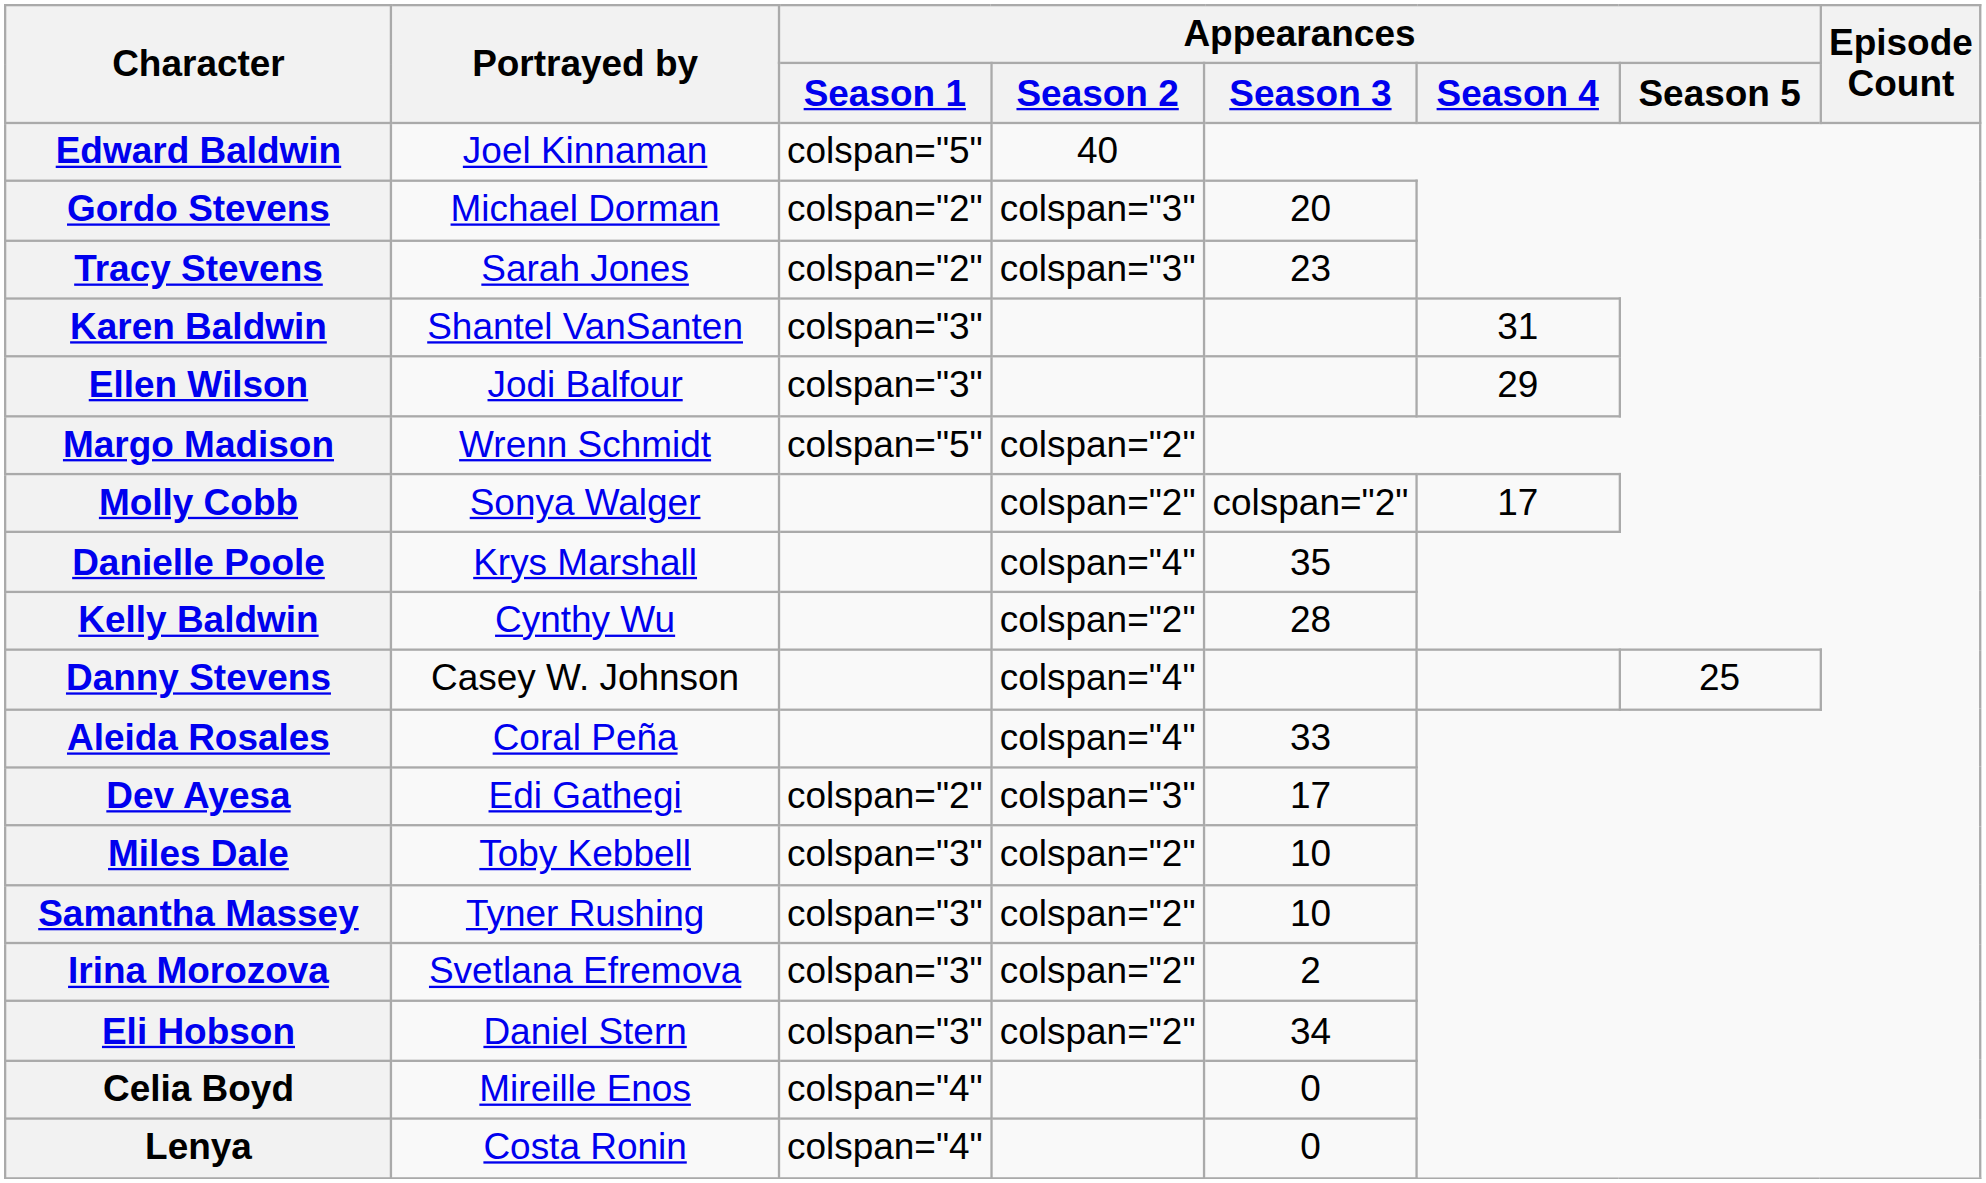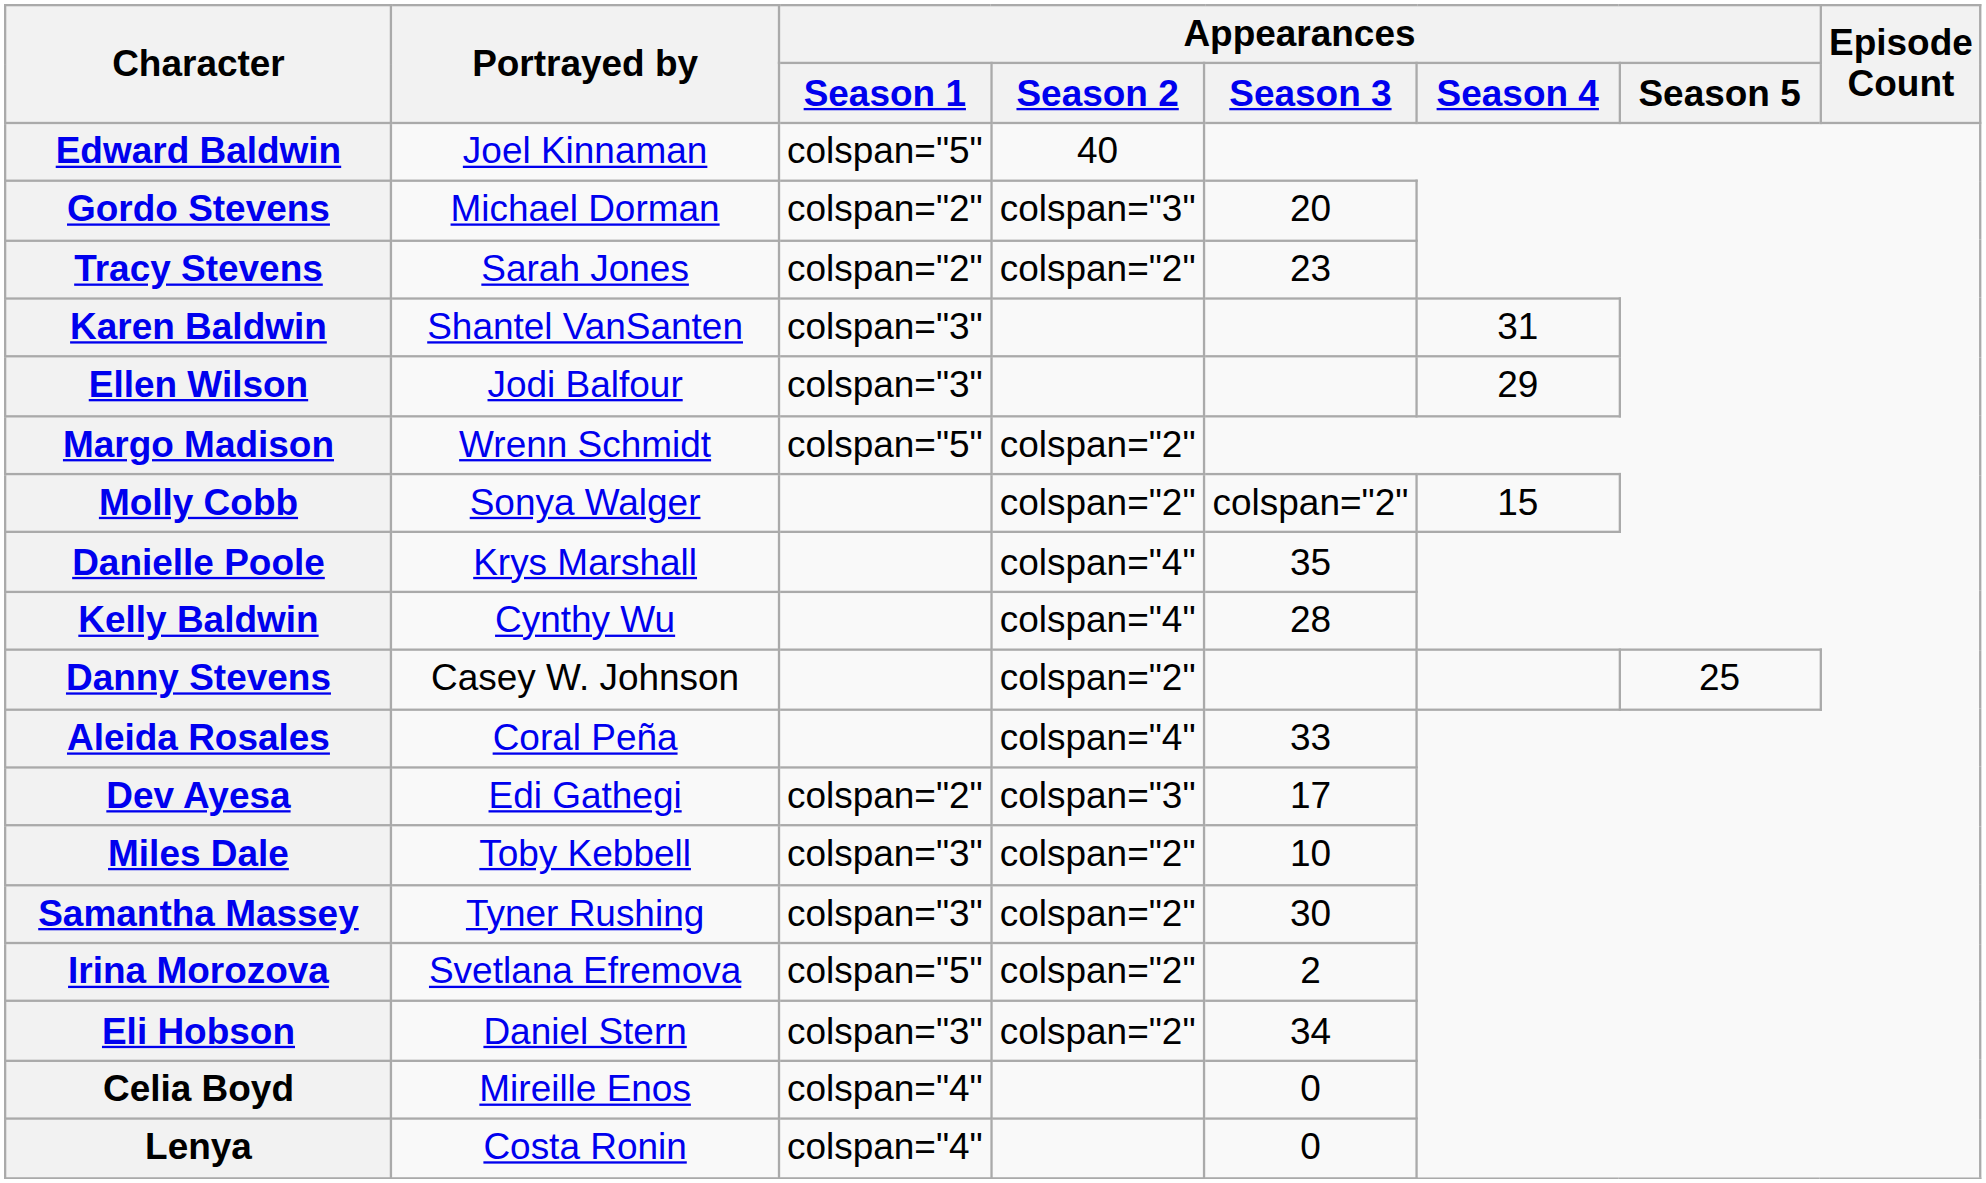(1098, 268) colspan="3" -> (1098, 268) colspan="2"
(1518, 502) 17 -> (1518, 502) 15
(1098, 619) colspan="2" -> (1098, 619) colspan="4"
(1098, 678) colspan="4" -> (1098, 678) colspan="2"
(1310, 913) 10 -> (1310, 913) 30
(885, 971) colspan="3" -> (885, 971) colspan="5"
